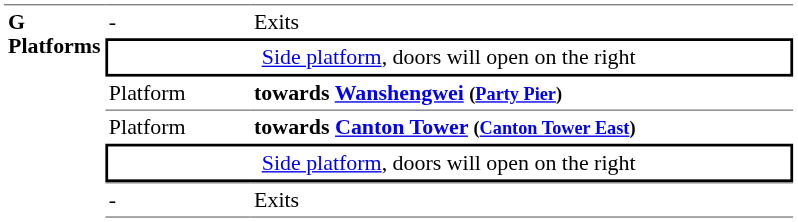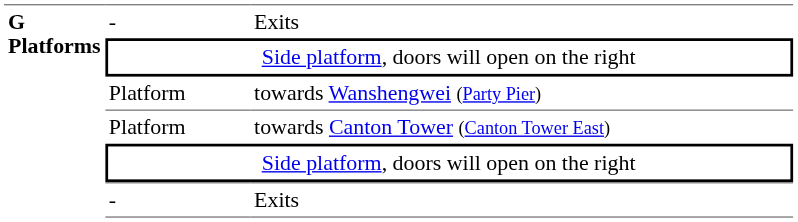(408, 92) bold -> (398, 92) normal
(445, 127) bold -> (432, 127) normal
